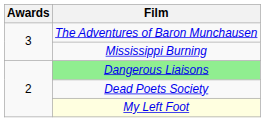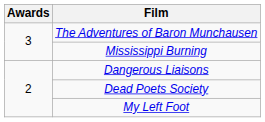(156, 70) lightgreen background -> (156, 70) no background
(156, 107) lightyellow background -> (156, 107) no background
